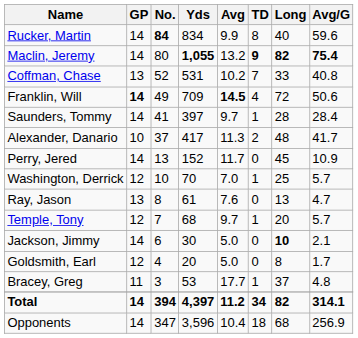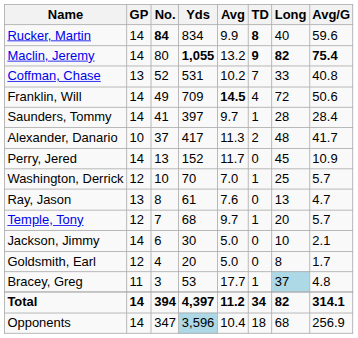(255, 35) normal -> (255, 35) bold
(137, 96) bold -> (137, 96) normal
(282, 240) bold -> (282, 240) normal
(282, 281) no background -> (282, 281) lightblue background
(198, 323) no background -> (198, 323) lightblue background
